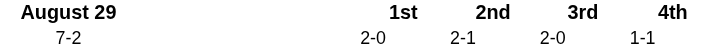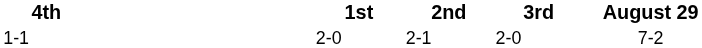columns swapped: (68, 12) <-> (673, 12)
